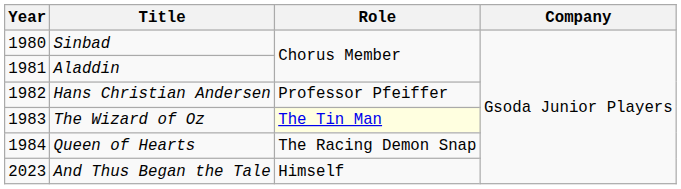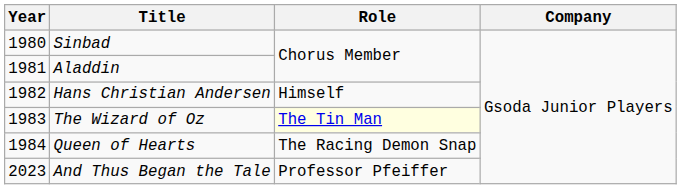(363, 94) Professor Pfeiffer -> (311, 94) Himself
(311, 171) Himself -> (363, 171) Professor Pfeiffer
